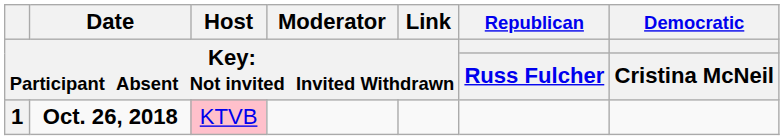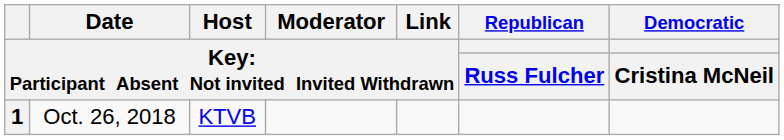(110, 116) bold -> (110, 116) normal
(229, 116) pink background -> (227, 116) no background
